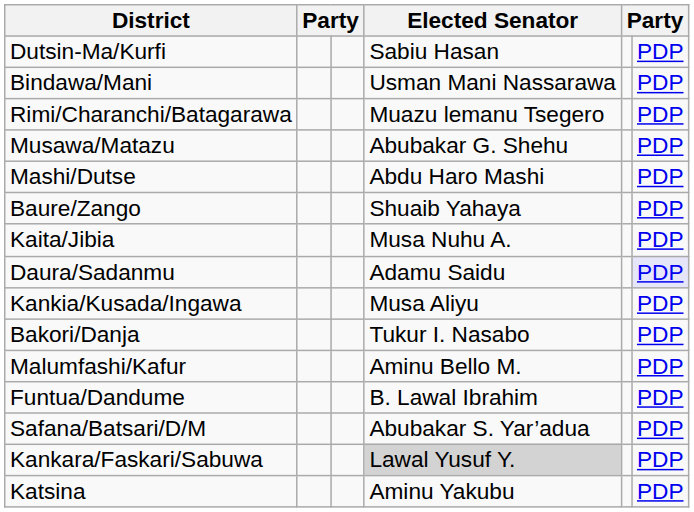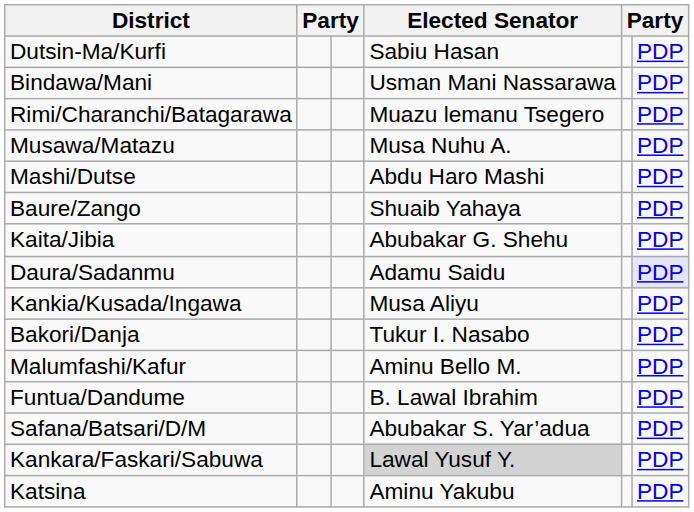(469, 145) Abubakar G. Shehu -> (441, 145) Musa Nuhu A.
(441, 240) Musa Nuhu A. -> (469, 240) Abubakar G. Shehu
